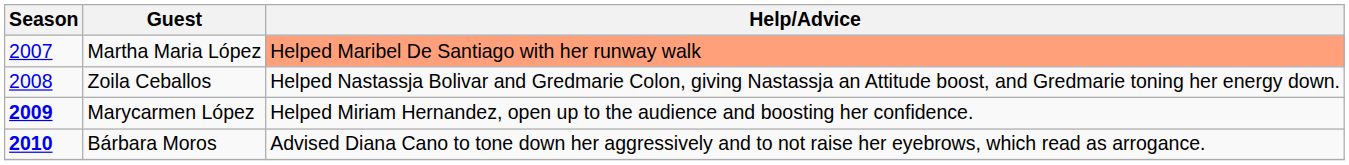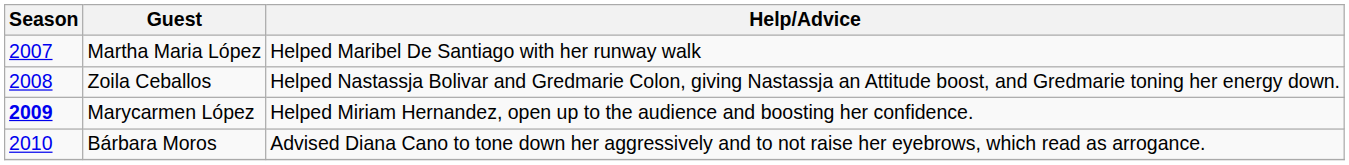(486, 50) lightsalmon background -> (486, 50) no background
(31, 143) bold -> (31, 143) normal
